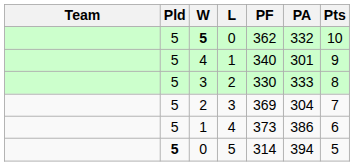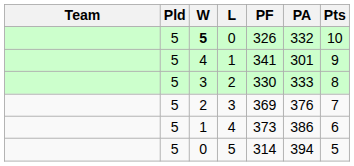(265, 37) 362 -> (265, 37) 326
(265, 60) 340 -> (265, 60) 341
(302, 104) 304 -> (302, 104) 376
(175, 149) bold -> (175, 149) normal
